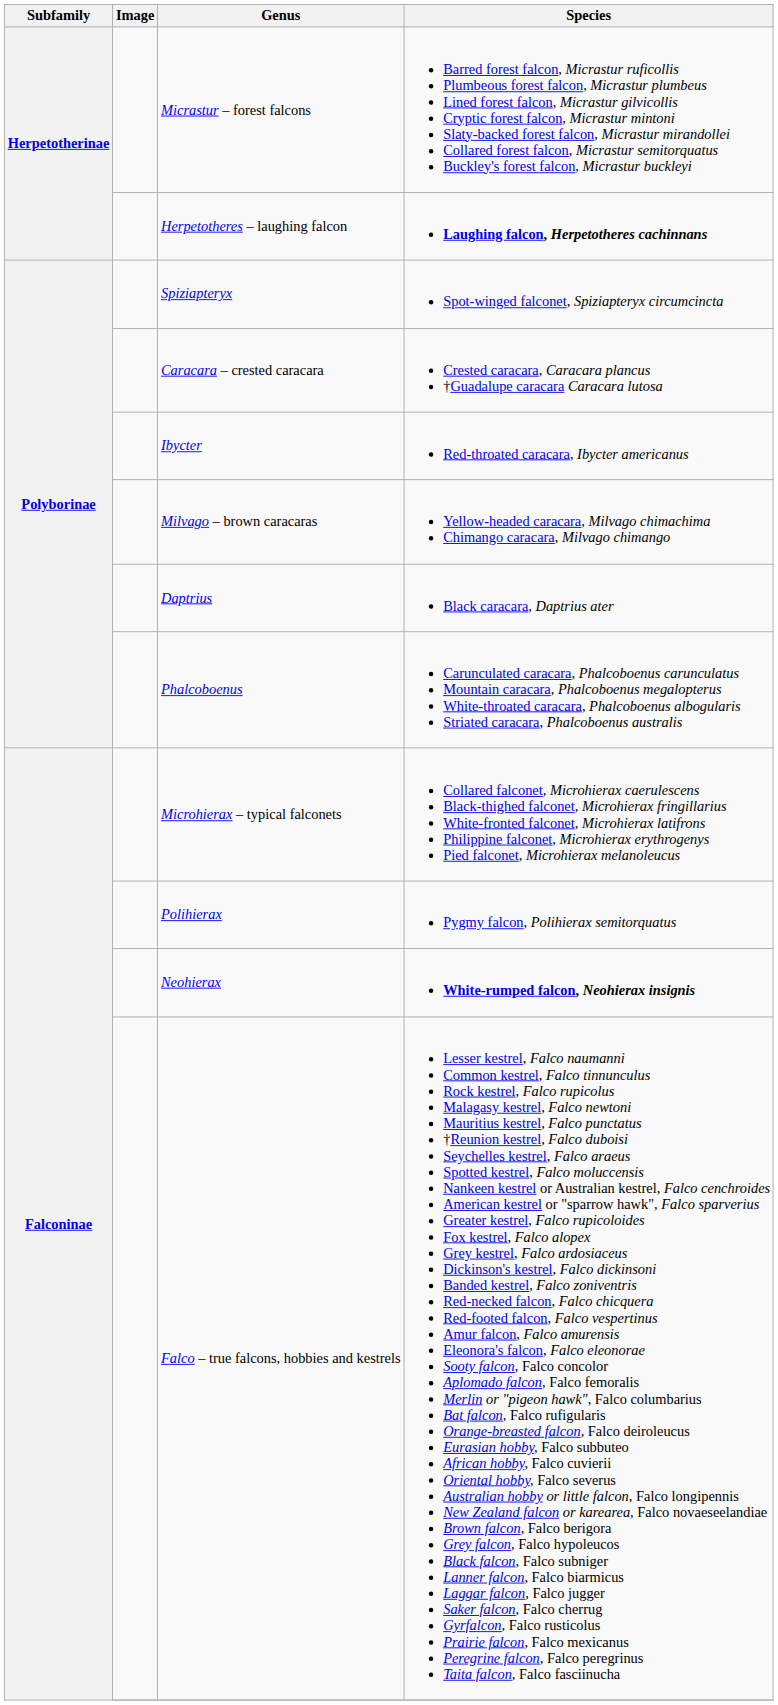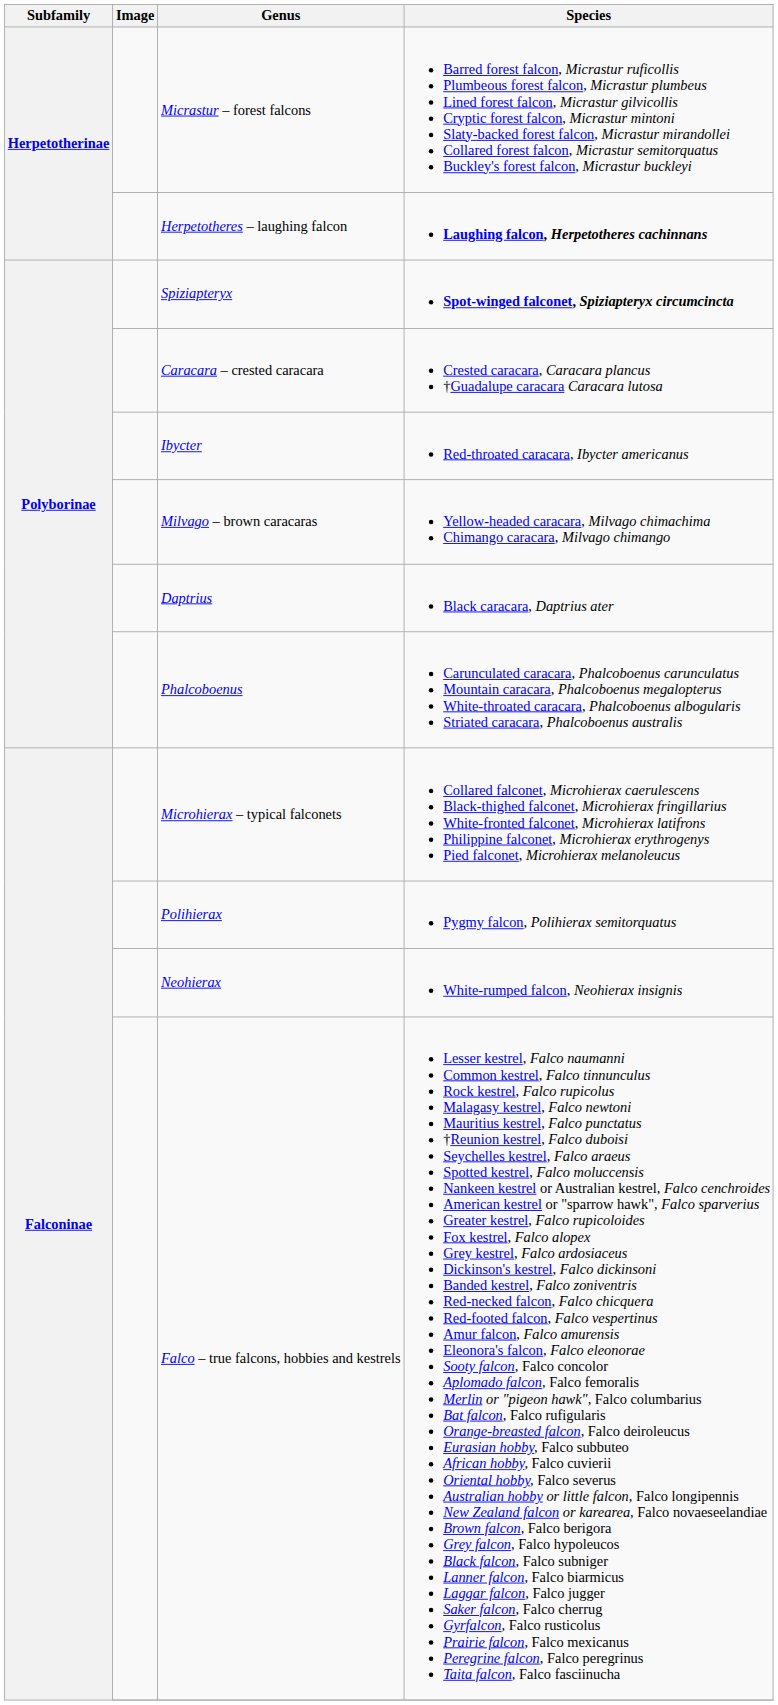(589, 302) normal -> (589, 302) bold
(589, 991) bold -> (589, 991) normal
